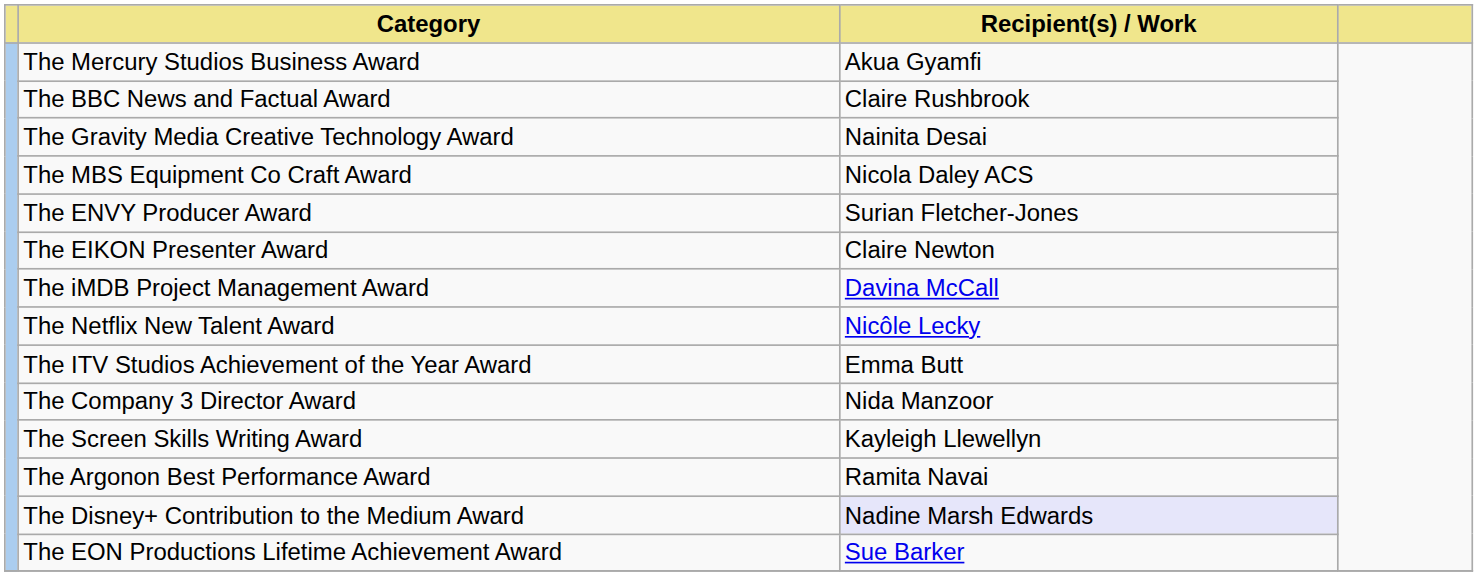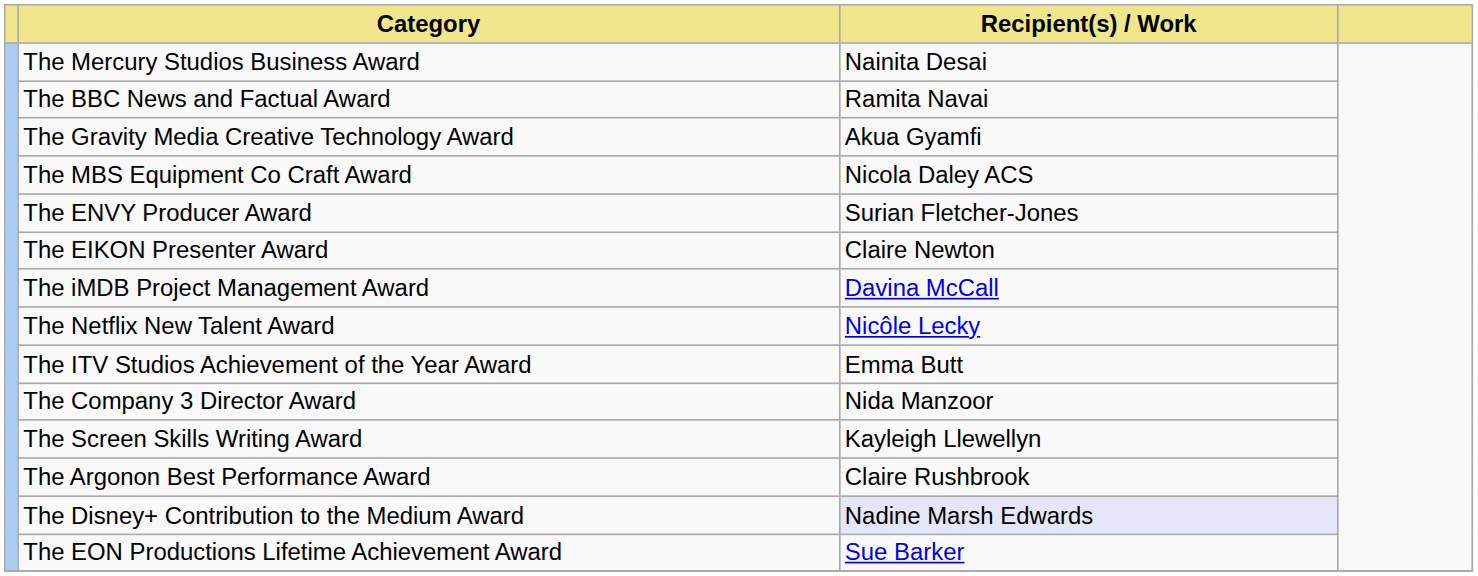(913, 62) Akua Gyamfi -> (916, 62) Nainita Desai
(937, 100) Claire Rushbrook -> (917, 100) Ramita Navai
(916, 137) Nainita Desai -> (913, 137) Akua Gyamfi
(917, 477) Ramita Navai -> (937, 477) Claire Rushbrook
